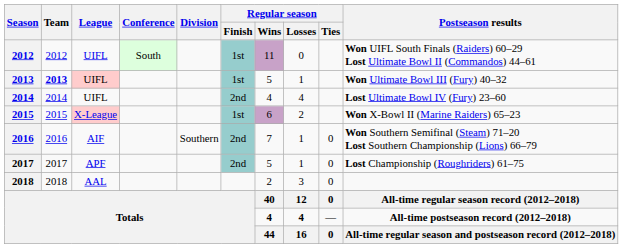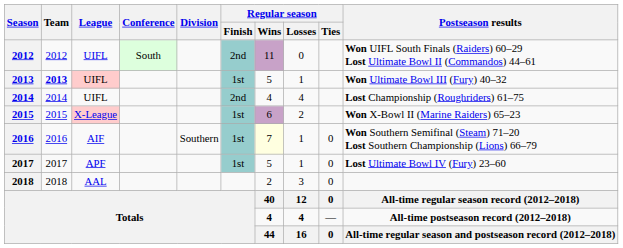(238, 55) 1st -> (238, 55) 2nd
(426, 97) Lost Ultimate Bowl IV (Fury) 23–60 -> (435, 97) Lost Championship (Roughriders) 61–75
(238, 139) 2nd -> (238, 139) 1st
(269, 139) no background -> (269, 139) lightyellow background
(238, 163) 2nd -> (238, 163) 1st
(435, 163) Lost Championship (Roughriders) 61–75 -> (426, 163) Lost Ultimate Bowl IV (Fury) 23–60
